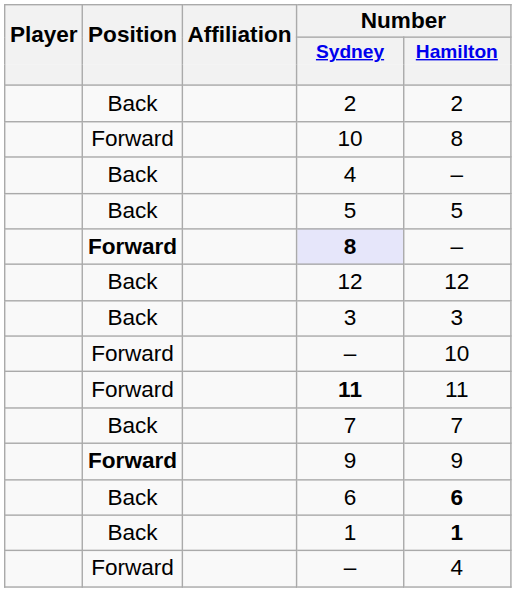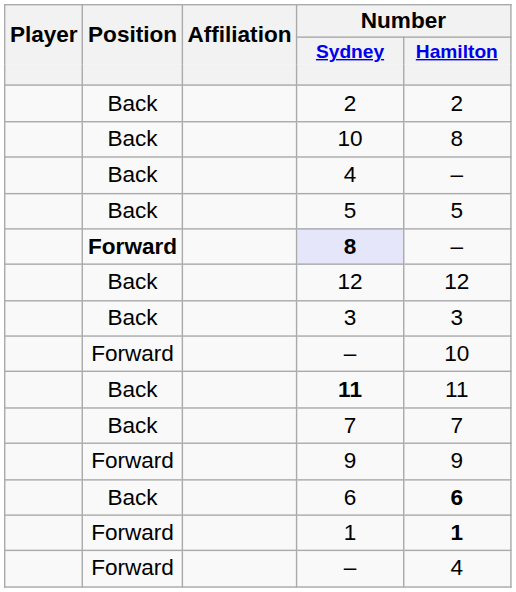(133, 139) Forward -> (133, 139) Back
(133, 389) Forward -> (133, 389) Back
(133, 461) bold -> (133, 461) normal
(133, 532) Back -> (133, 532) Forward
